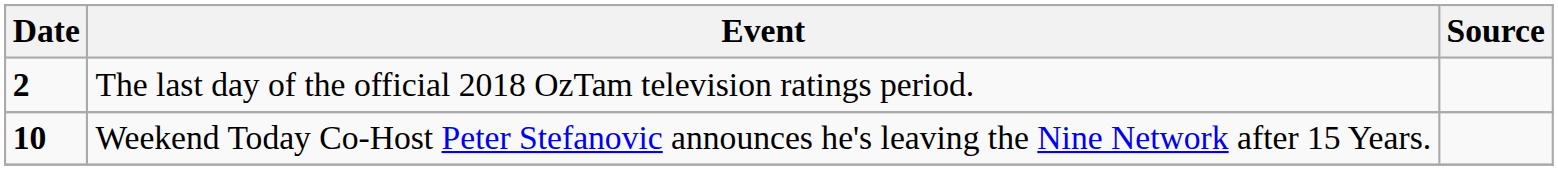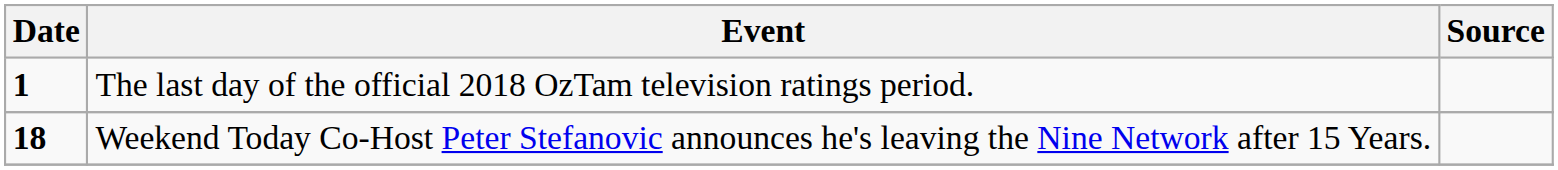(21, 84) 2 -> (21, 84) 1
(30, 137) 10 -> (30, 137) 18
